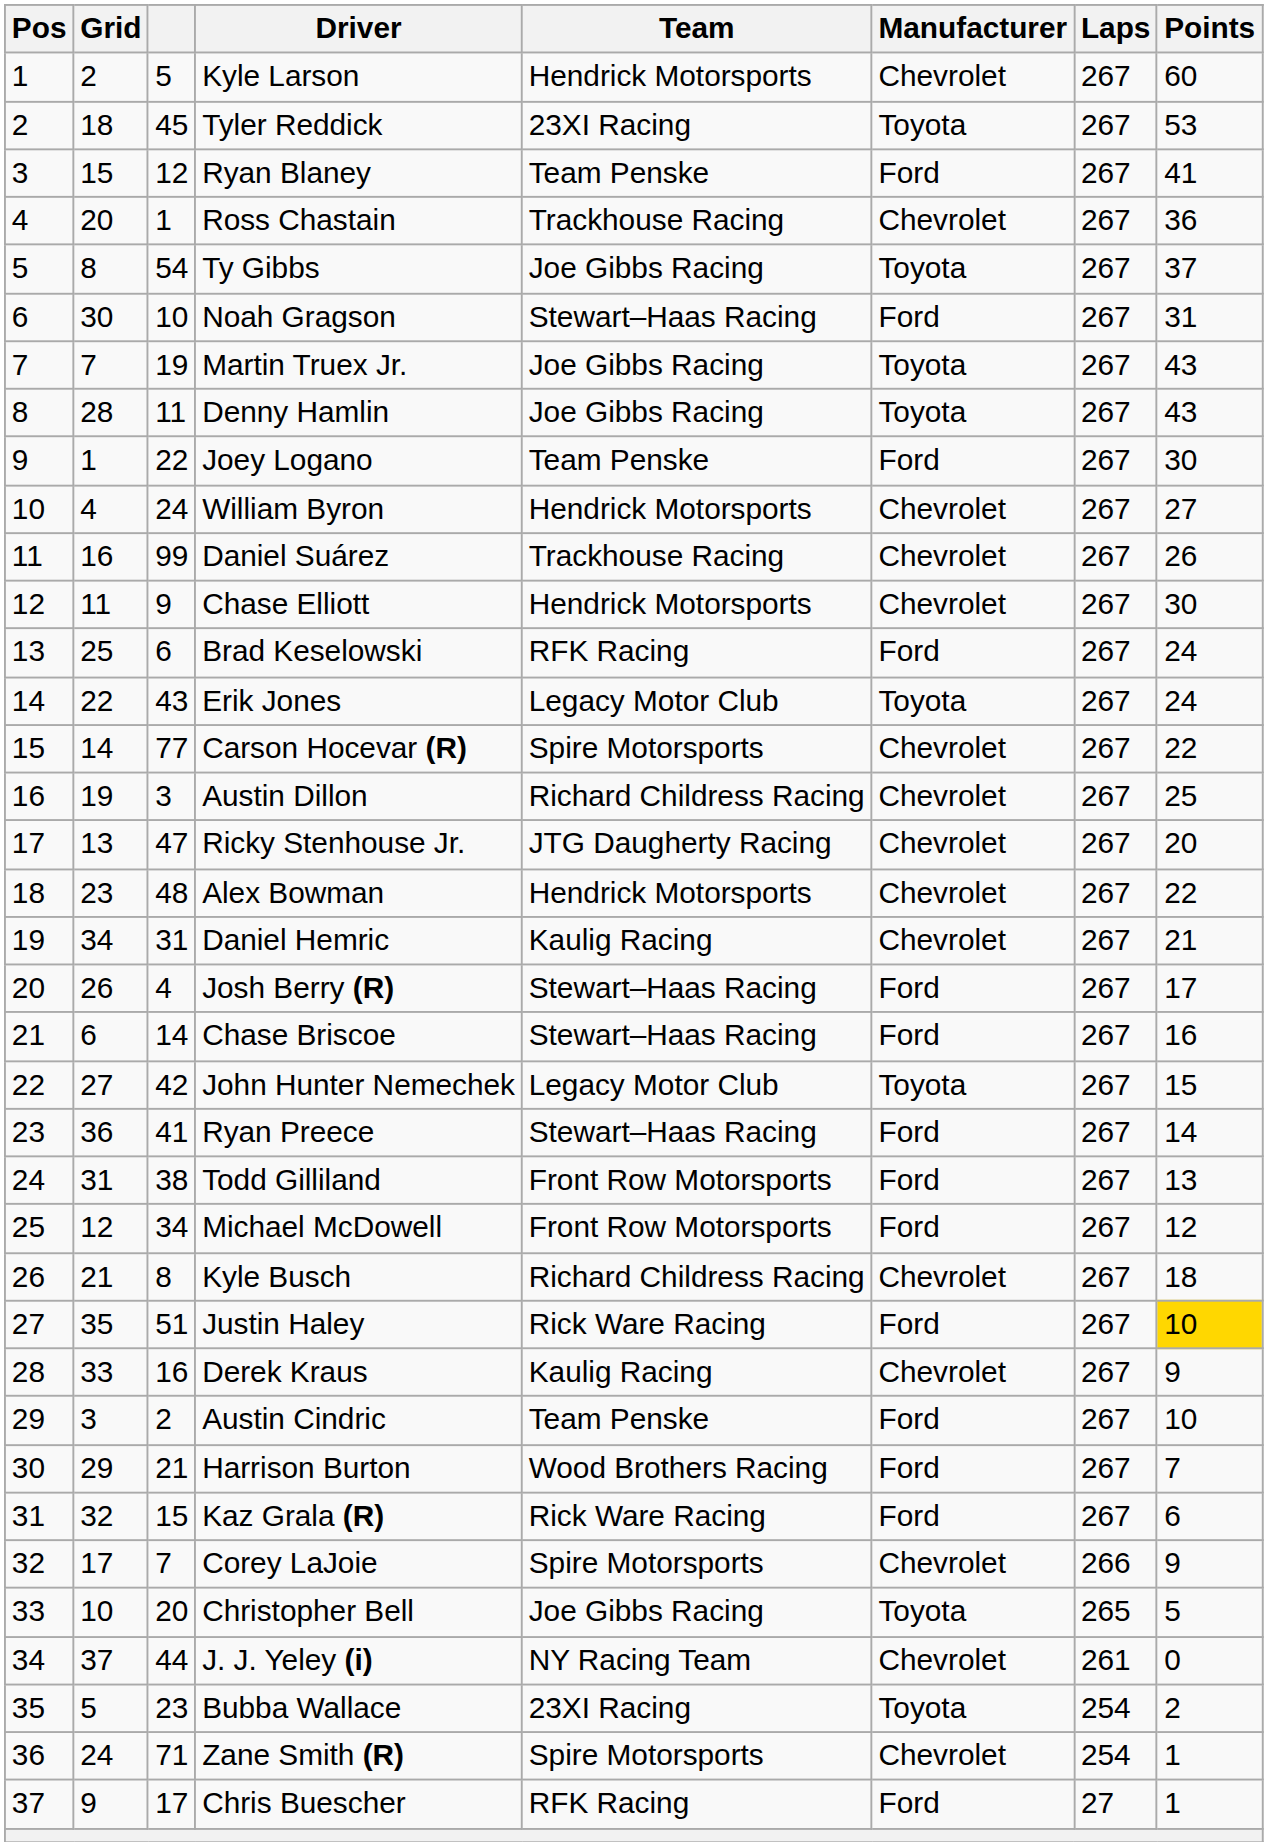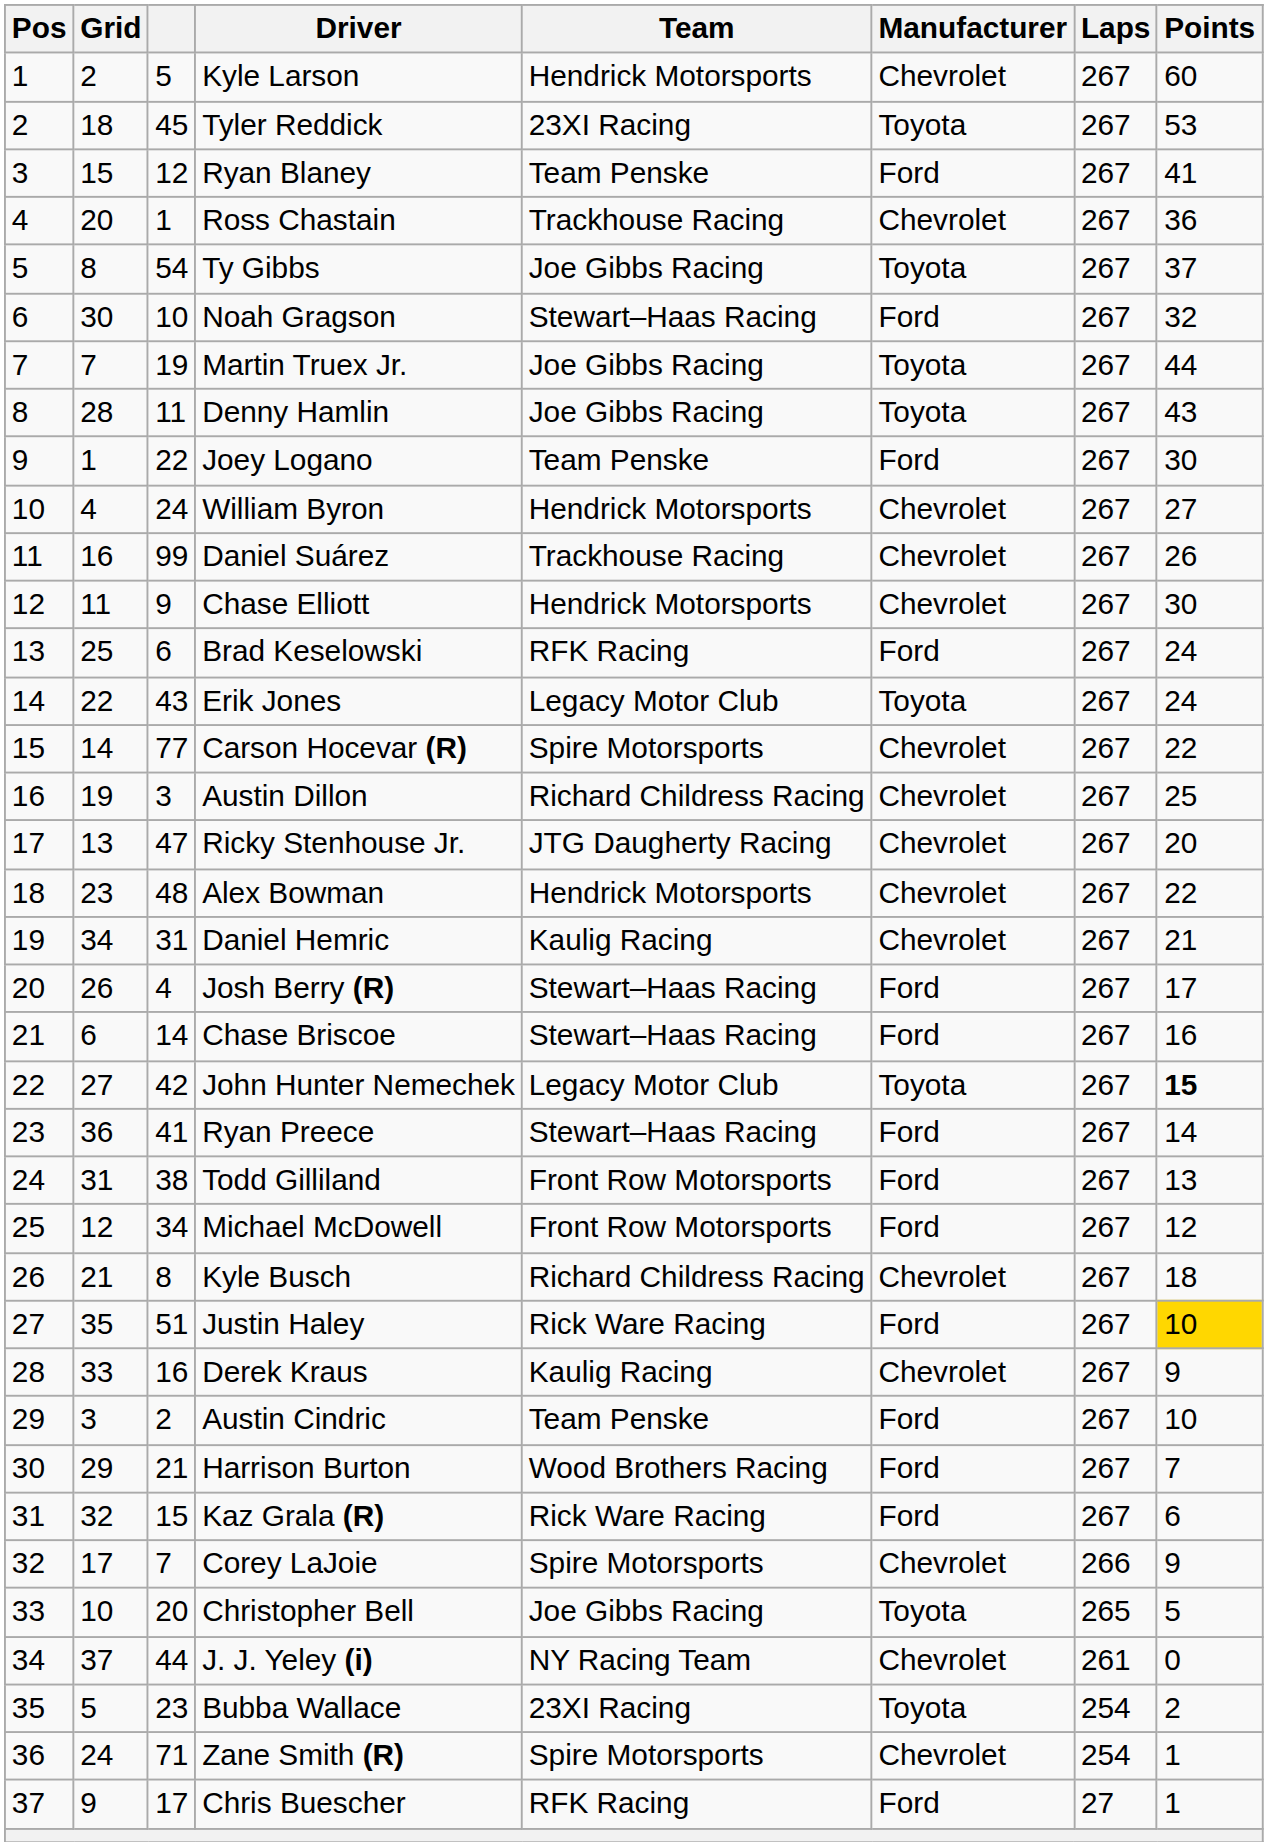(1181, 316) 31 -> (1181, 316) 32
(1181, 363) 43 -> (1181, 363) 44
(1181, 1083) normal -> (1181, 1083) bold
